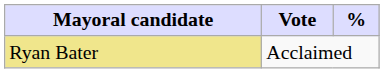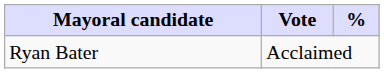(54, 51) khaki background -> (54, 51) no background
